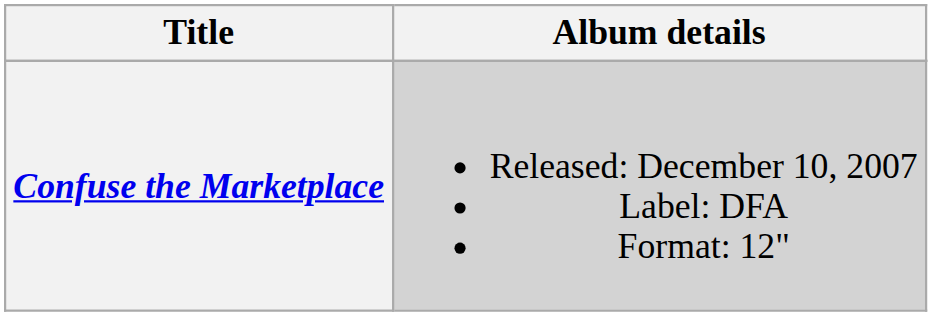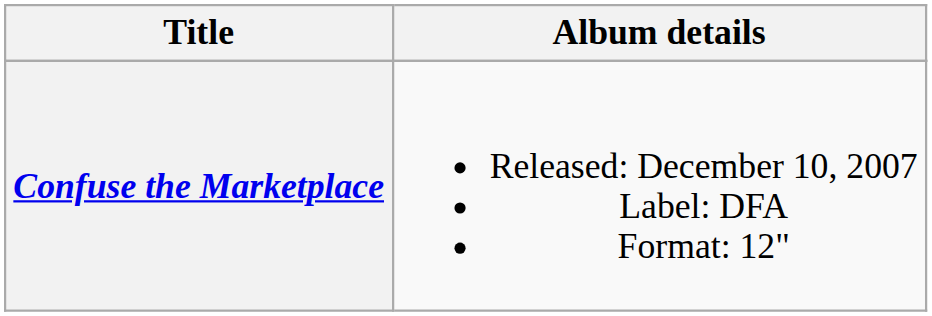(659, 206) lightgrey background -> (659, 206) no background
